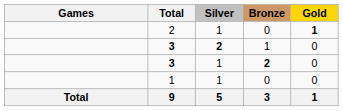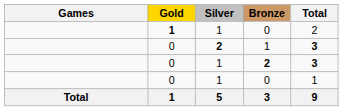columns swapped: (315, 13) <-> (172, 13)
